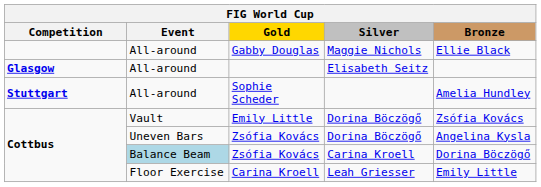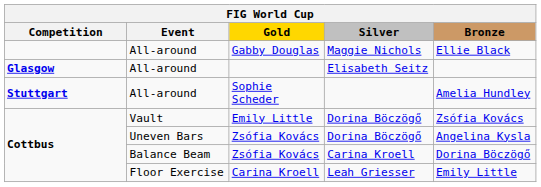(170, 154) lightblue background -> (170, 154) no background
